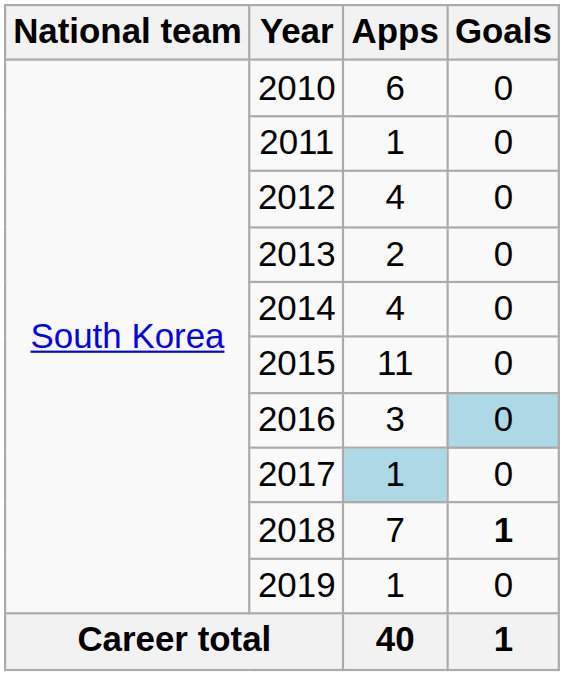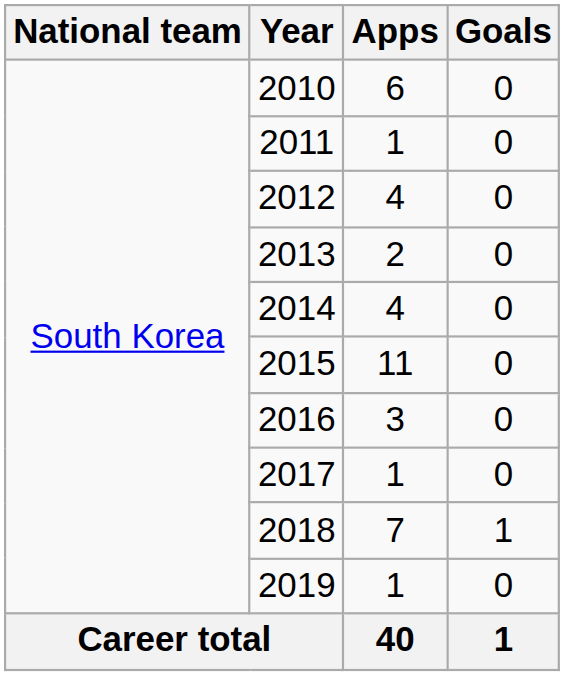(503, 419) lightblue background -> (503, 419) no background
(395, 474) lightblue background -> (395, 474) no background
(503, 530) bold -> (503, 530) normal
